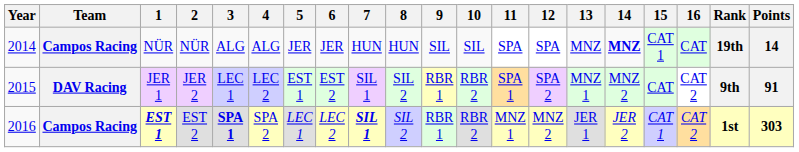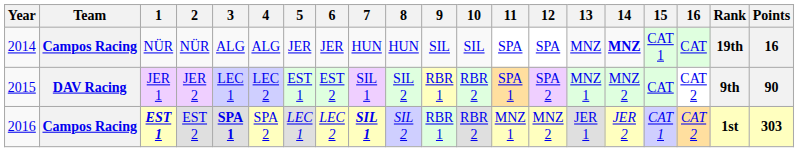(771, 46) 14 -> (771, 46) 16
(771, 86) 91 -> (771, 86) 90
